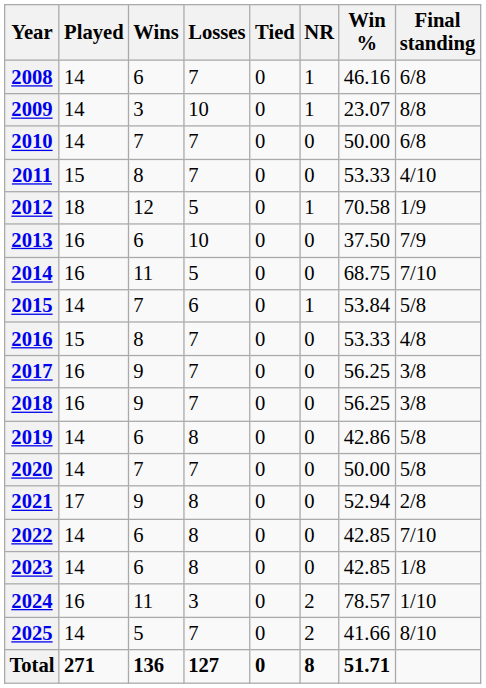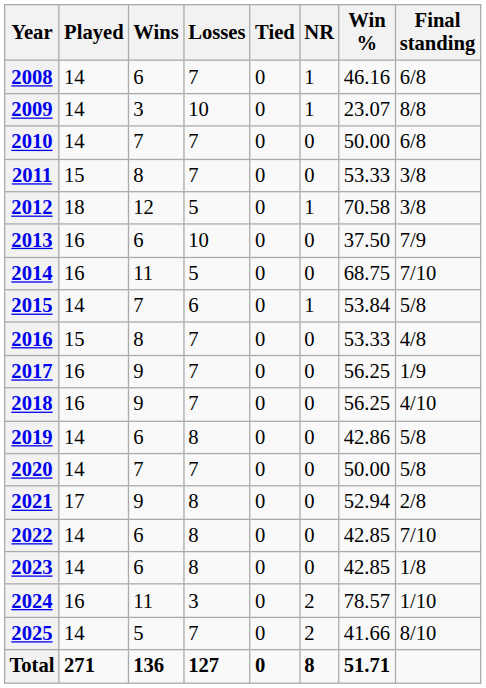(418, 175) 4/10 -> (413, 175) 3/8
(413, 207) 1/9 -> (413, 207) 3/8
(413, 371) 3/8 -> (413, 371) 1/9
(413, 404) 3/8 -> (418, 404) 4/10
